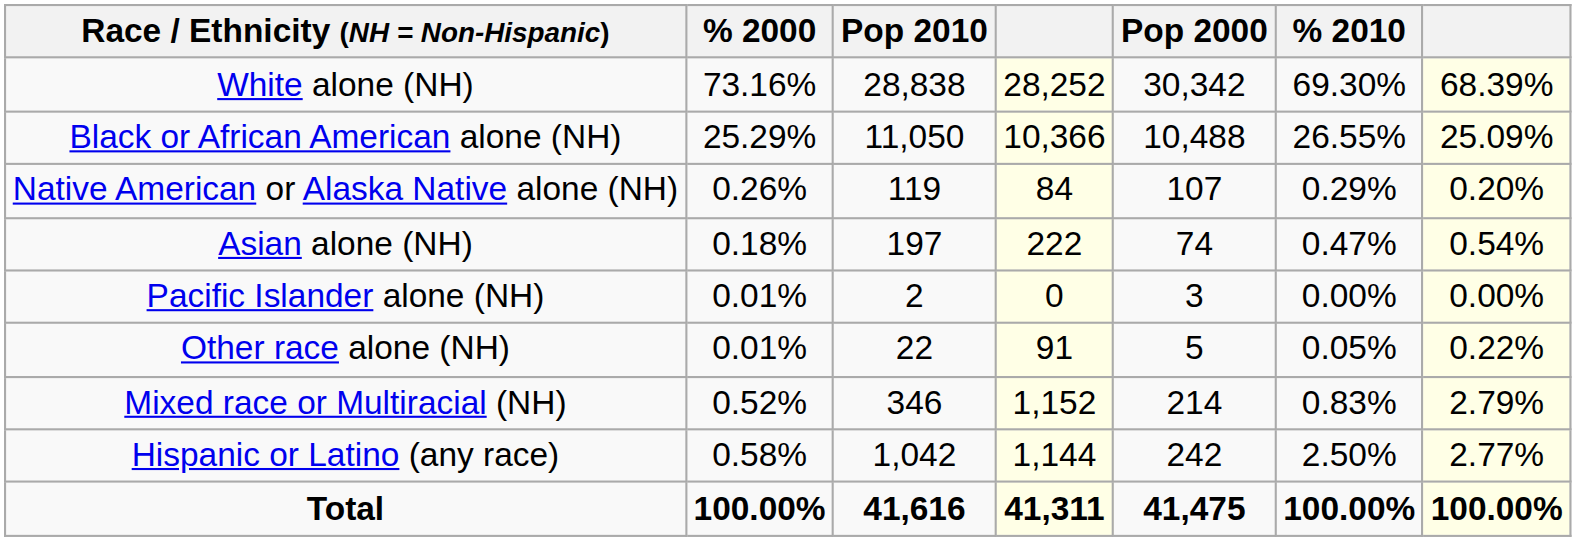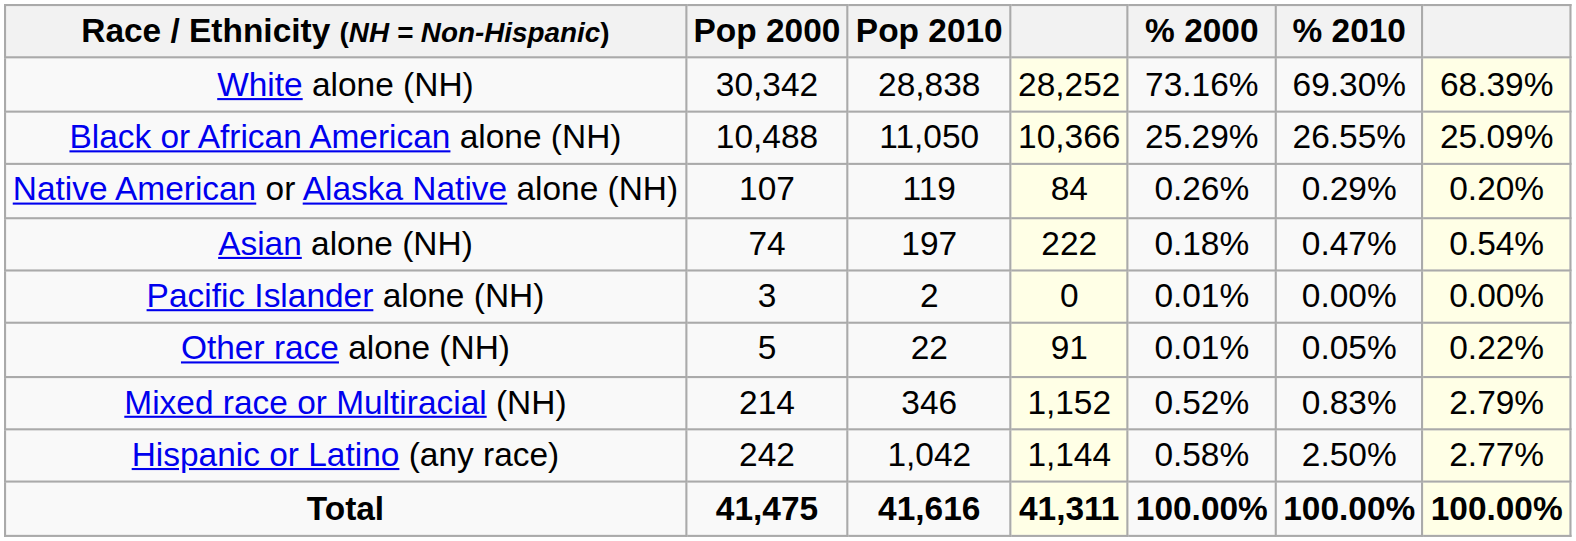columns swapped: (1194, 31) <-> (760, 31)
